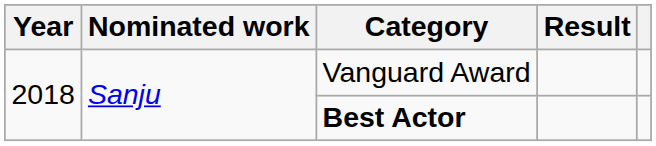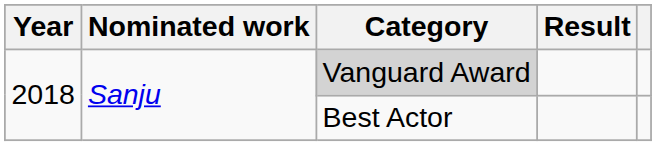(427, 72) no background -> (427, 72) lightgrey background
(394, 117) bold -> (388, 117) normal
